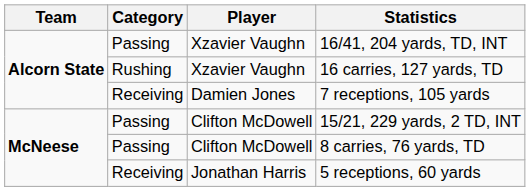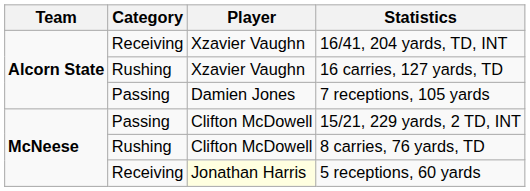(141, 43) Passing -> (148, 43) Receiving
(148, 95) Receiving -> (141, 95) Passing
(141, 147) Passing -> (142, 147) Rushing
(249, 173) no background -> (249, 173) lightyellow background
